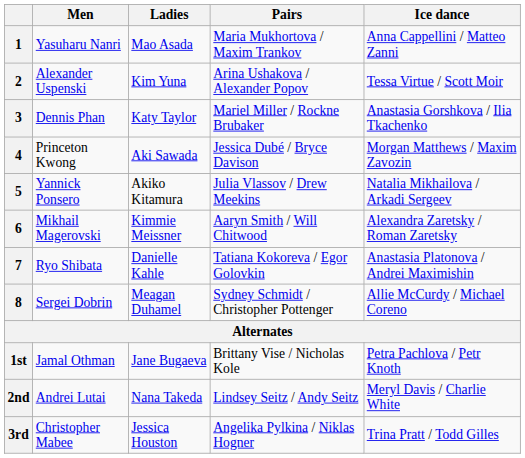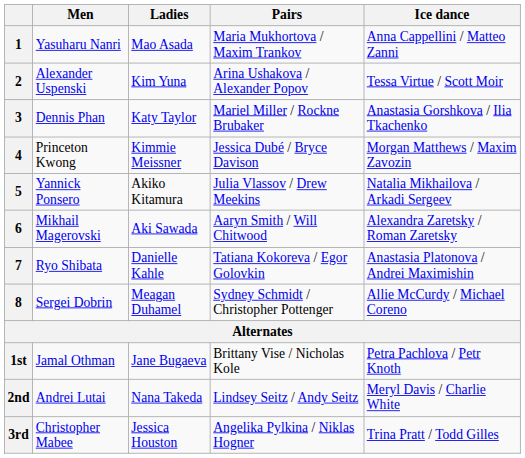(164, 155) Aki Sawada -> (156, 155) Kimmie Meissner
(156, 228) Kimmie Meissner -> (164, 228) Aki Sawada
